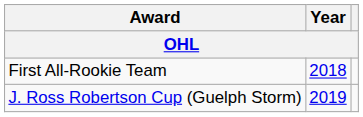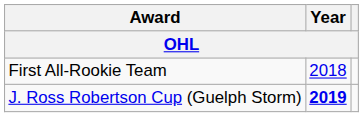(328, 97) normal -> (328, 97) bold
